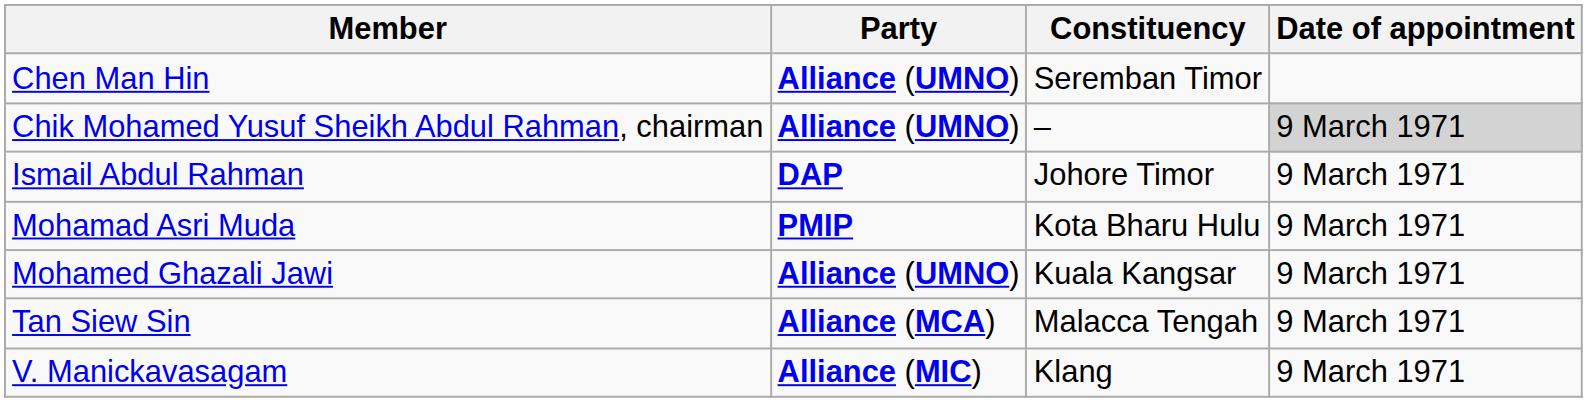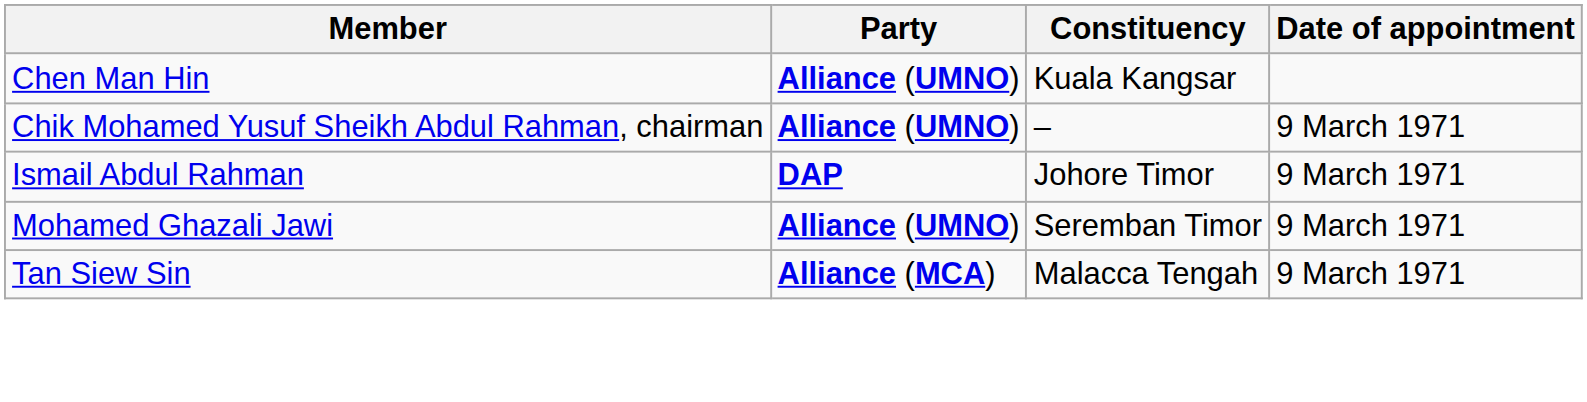(1148, 77) Seremban Timor -> (1135, 77) Kuala Kangsar
(1371, 126) lightgrey background -> (1371, 126) no background
- row: (154, 224)
(1135, 273) Kuala Kangsar -> (1148, 224) Seremban Timor
- row: (150, 371)
